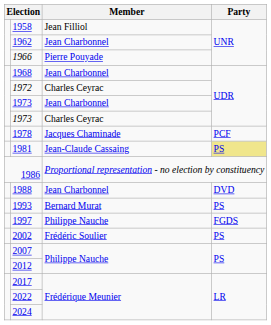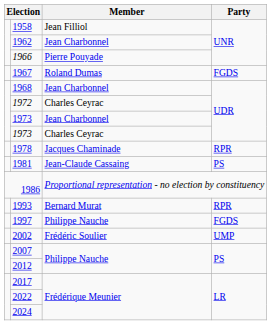+ row: (22, 73)
(222, 133) PCF -> (223, 149) RPR
(219, 149) khaki background -> (219, 164) no background
- row: (22, 190)
(219, 205) PS -> (223, 205) RPR
(219, 236) PS -> (224, 236) UMP
